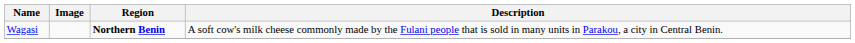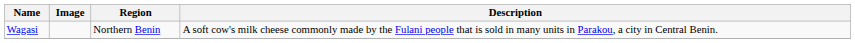(129, 30) bold -> (127, 30) normal
